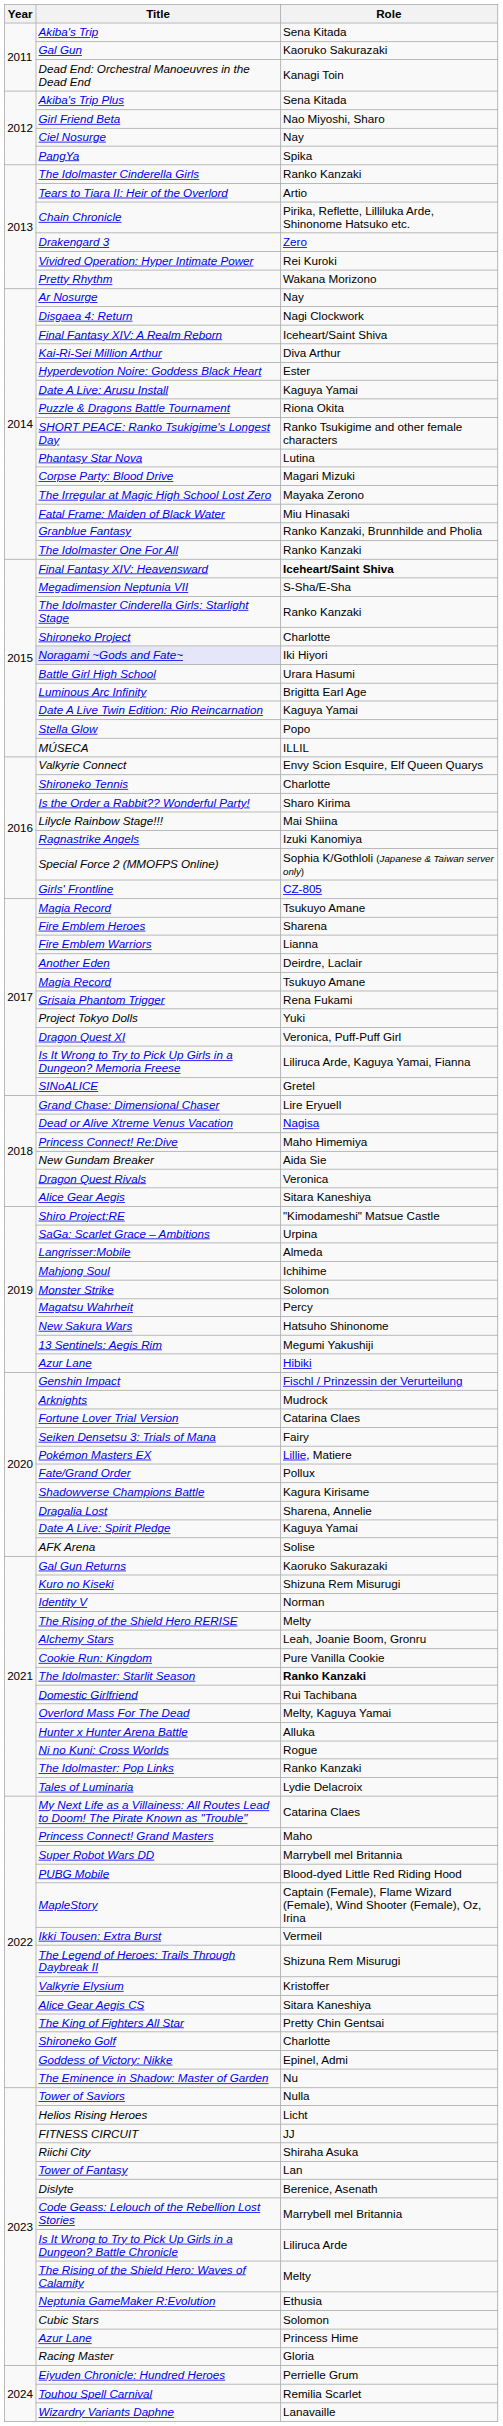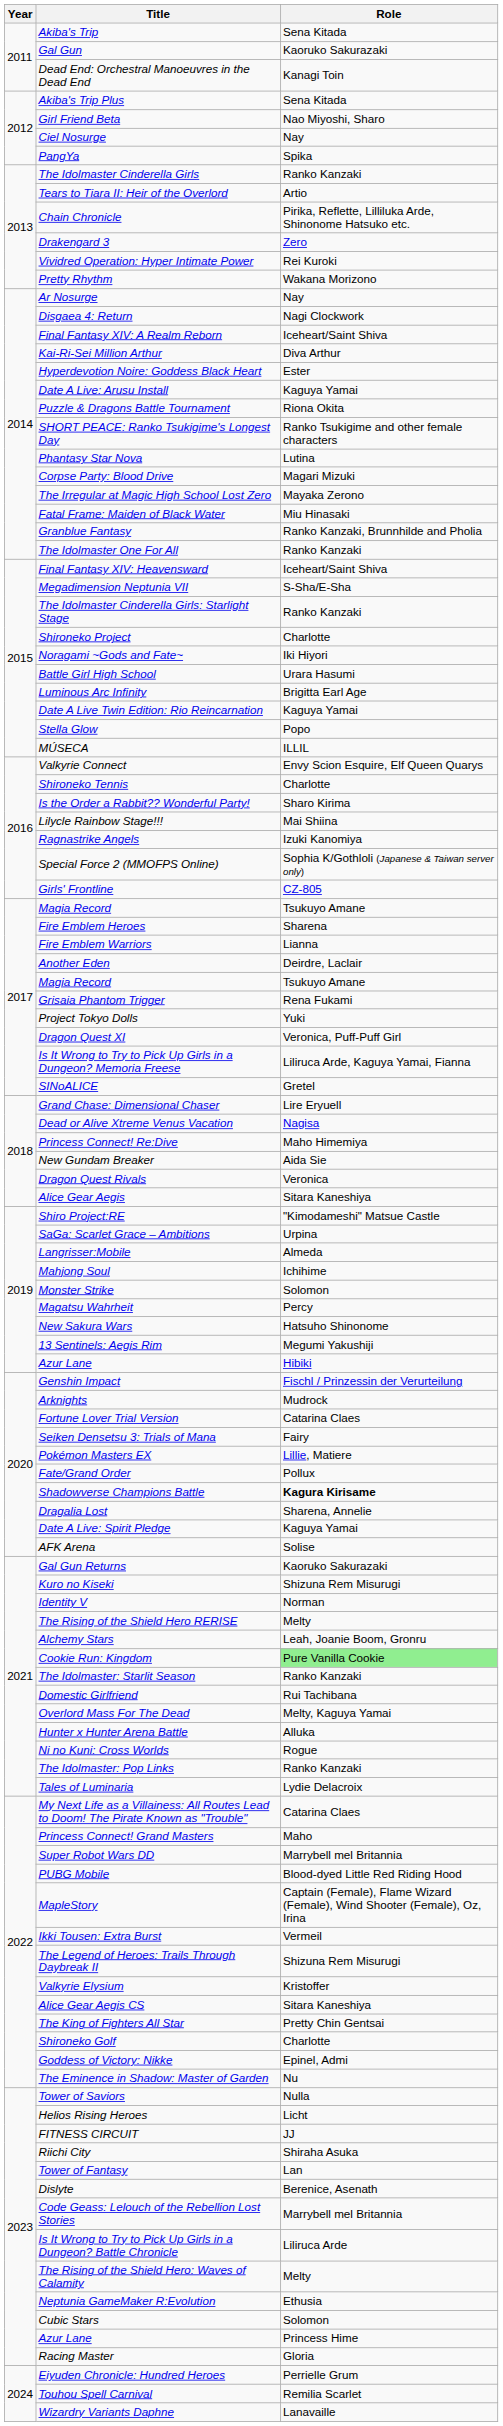(338, 569) bold -> (335, 569) normal
(111, 656) lavender background -> (111, 656) no background
(326, 1492) normal -> (329, 1492) bold
(334, 1658) no background -> (334, 1658) lightgreen background
(324, 1677) bold -> (322, 1677) normal
